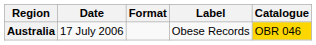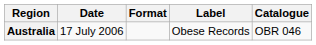(278, 31) gold background -> (278, 31) no background
